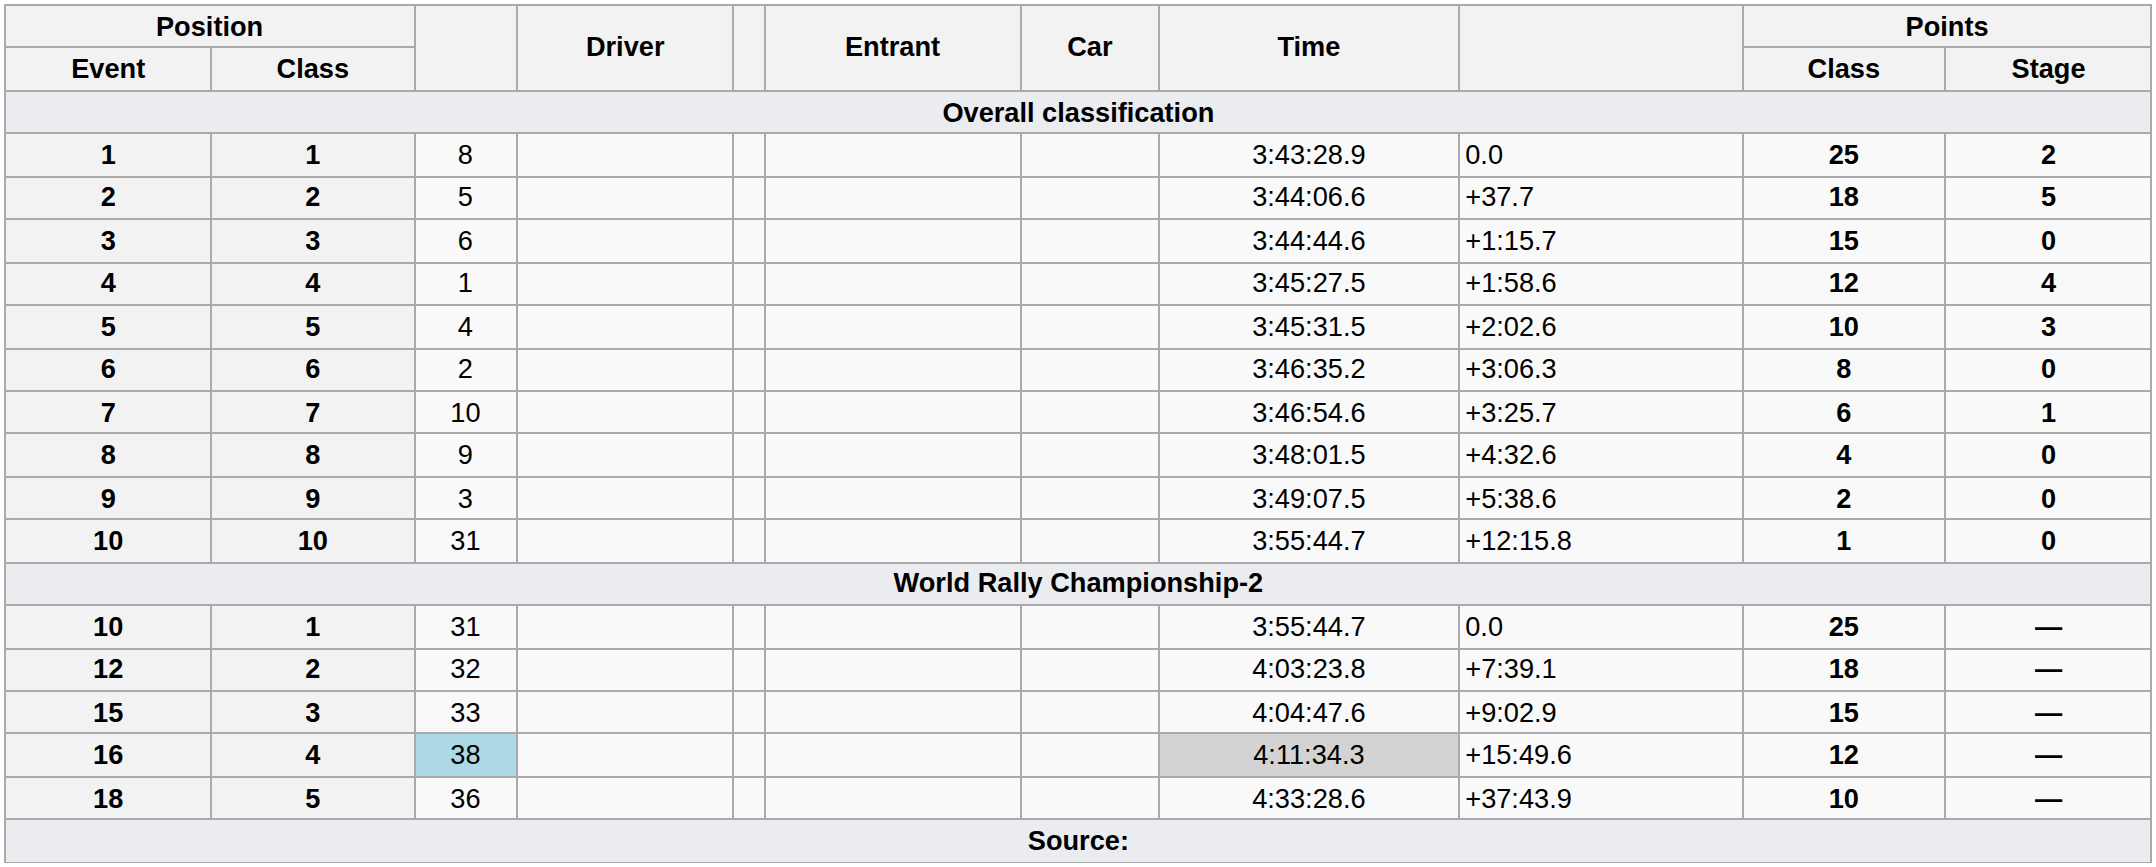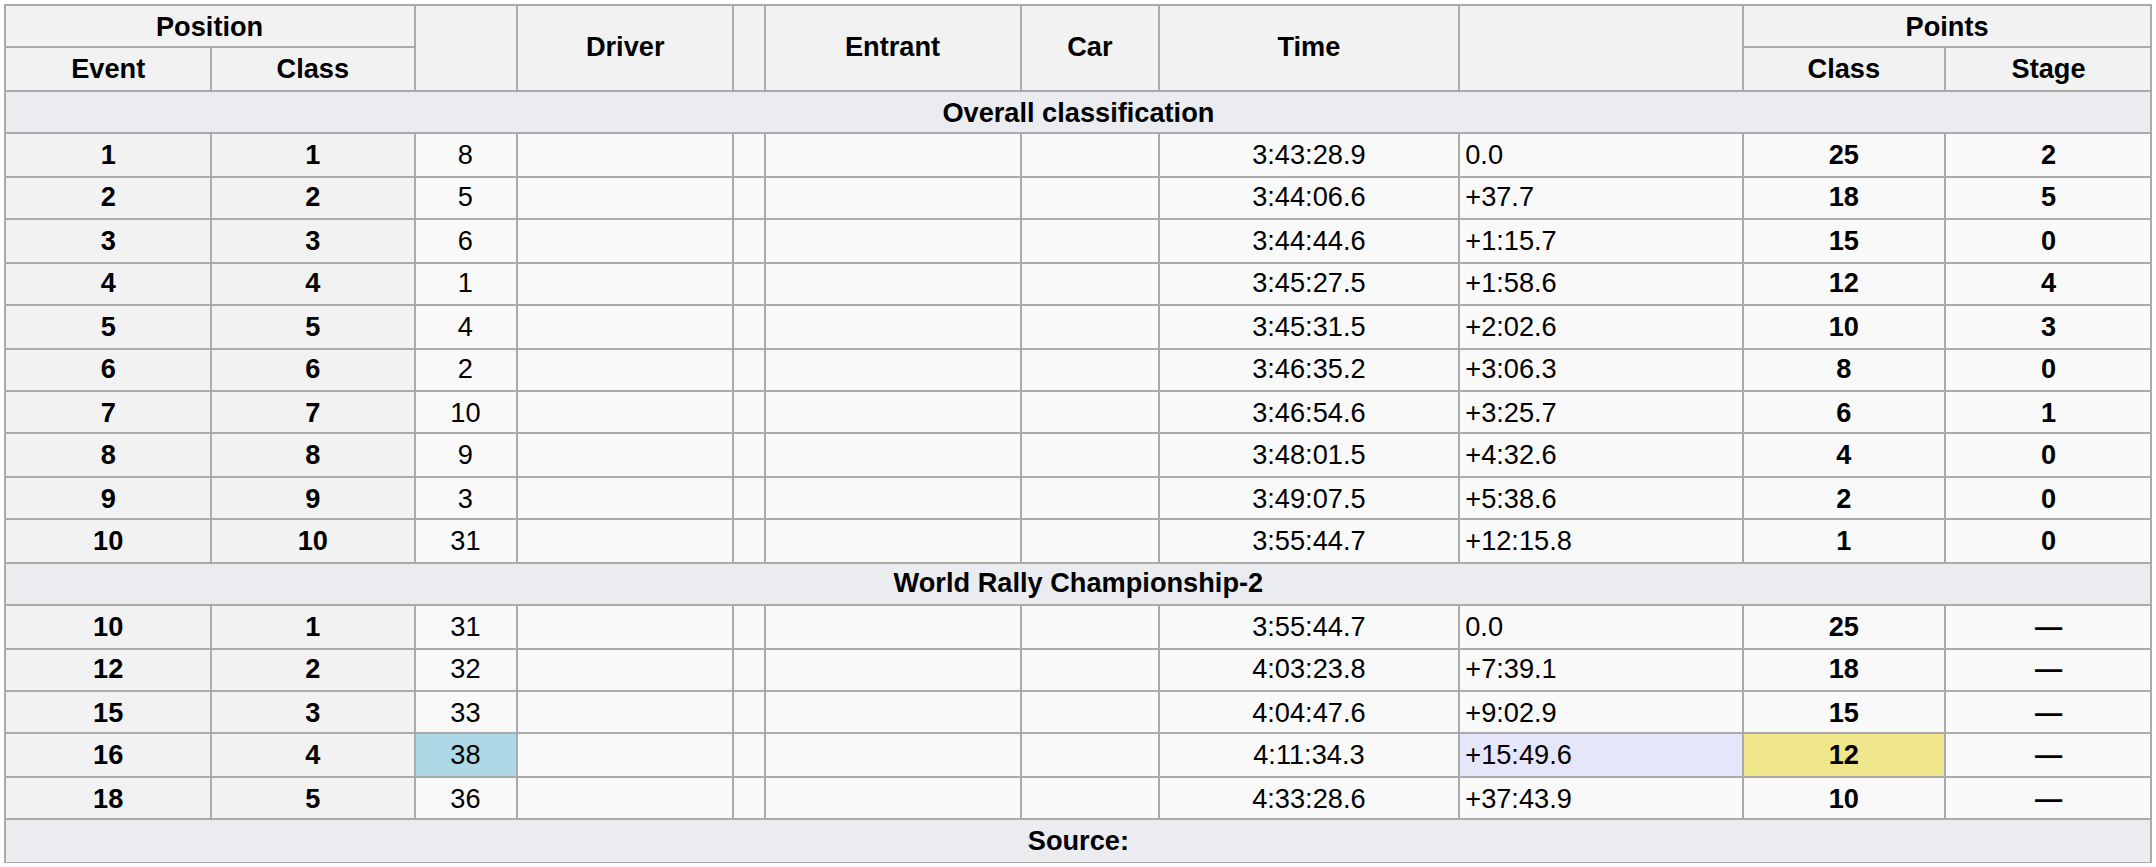(1309, 755) lightgrey background -> (1309, 755) no background
(1519, 755) no background -> (1519, 755) lavender background
(1844, 755) no background -> (1844, 755) khaki background
